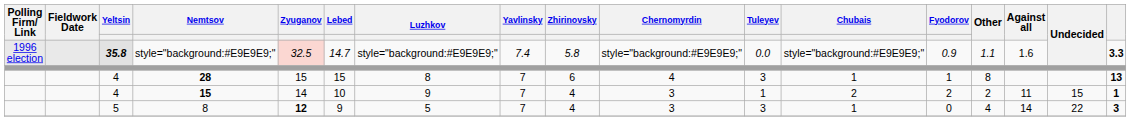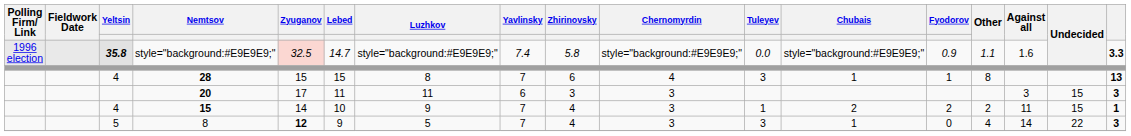+ row: (205, 93)
